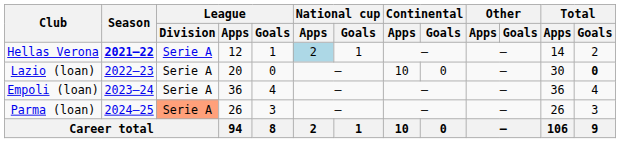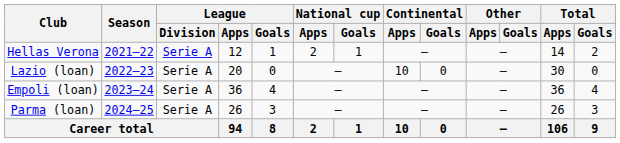(129, 52) bold -> (129, 52) normal
(313, 52) lightblue background -> (313, 52) no background
(595, 71) bold -> (595, 71) normal
(187, 109) lightsalmon background -> (187, 109) no background
